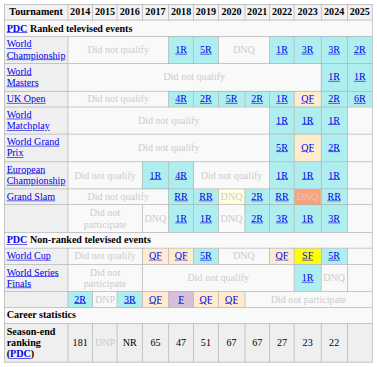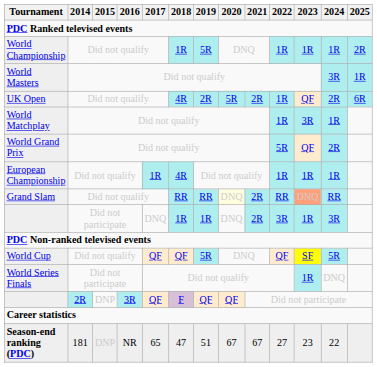(308, 50) 3R -> (308, 50) 1R
(334, 50) 3R -> (334, 50) 1R
(334, 77) 1R -> (334, 77) 3R
(308, 120) 1R -> (308, 120) 3R
